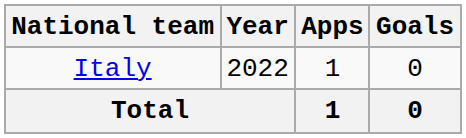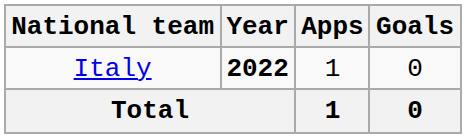(258, 69) normal -> (258, 69) bold
